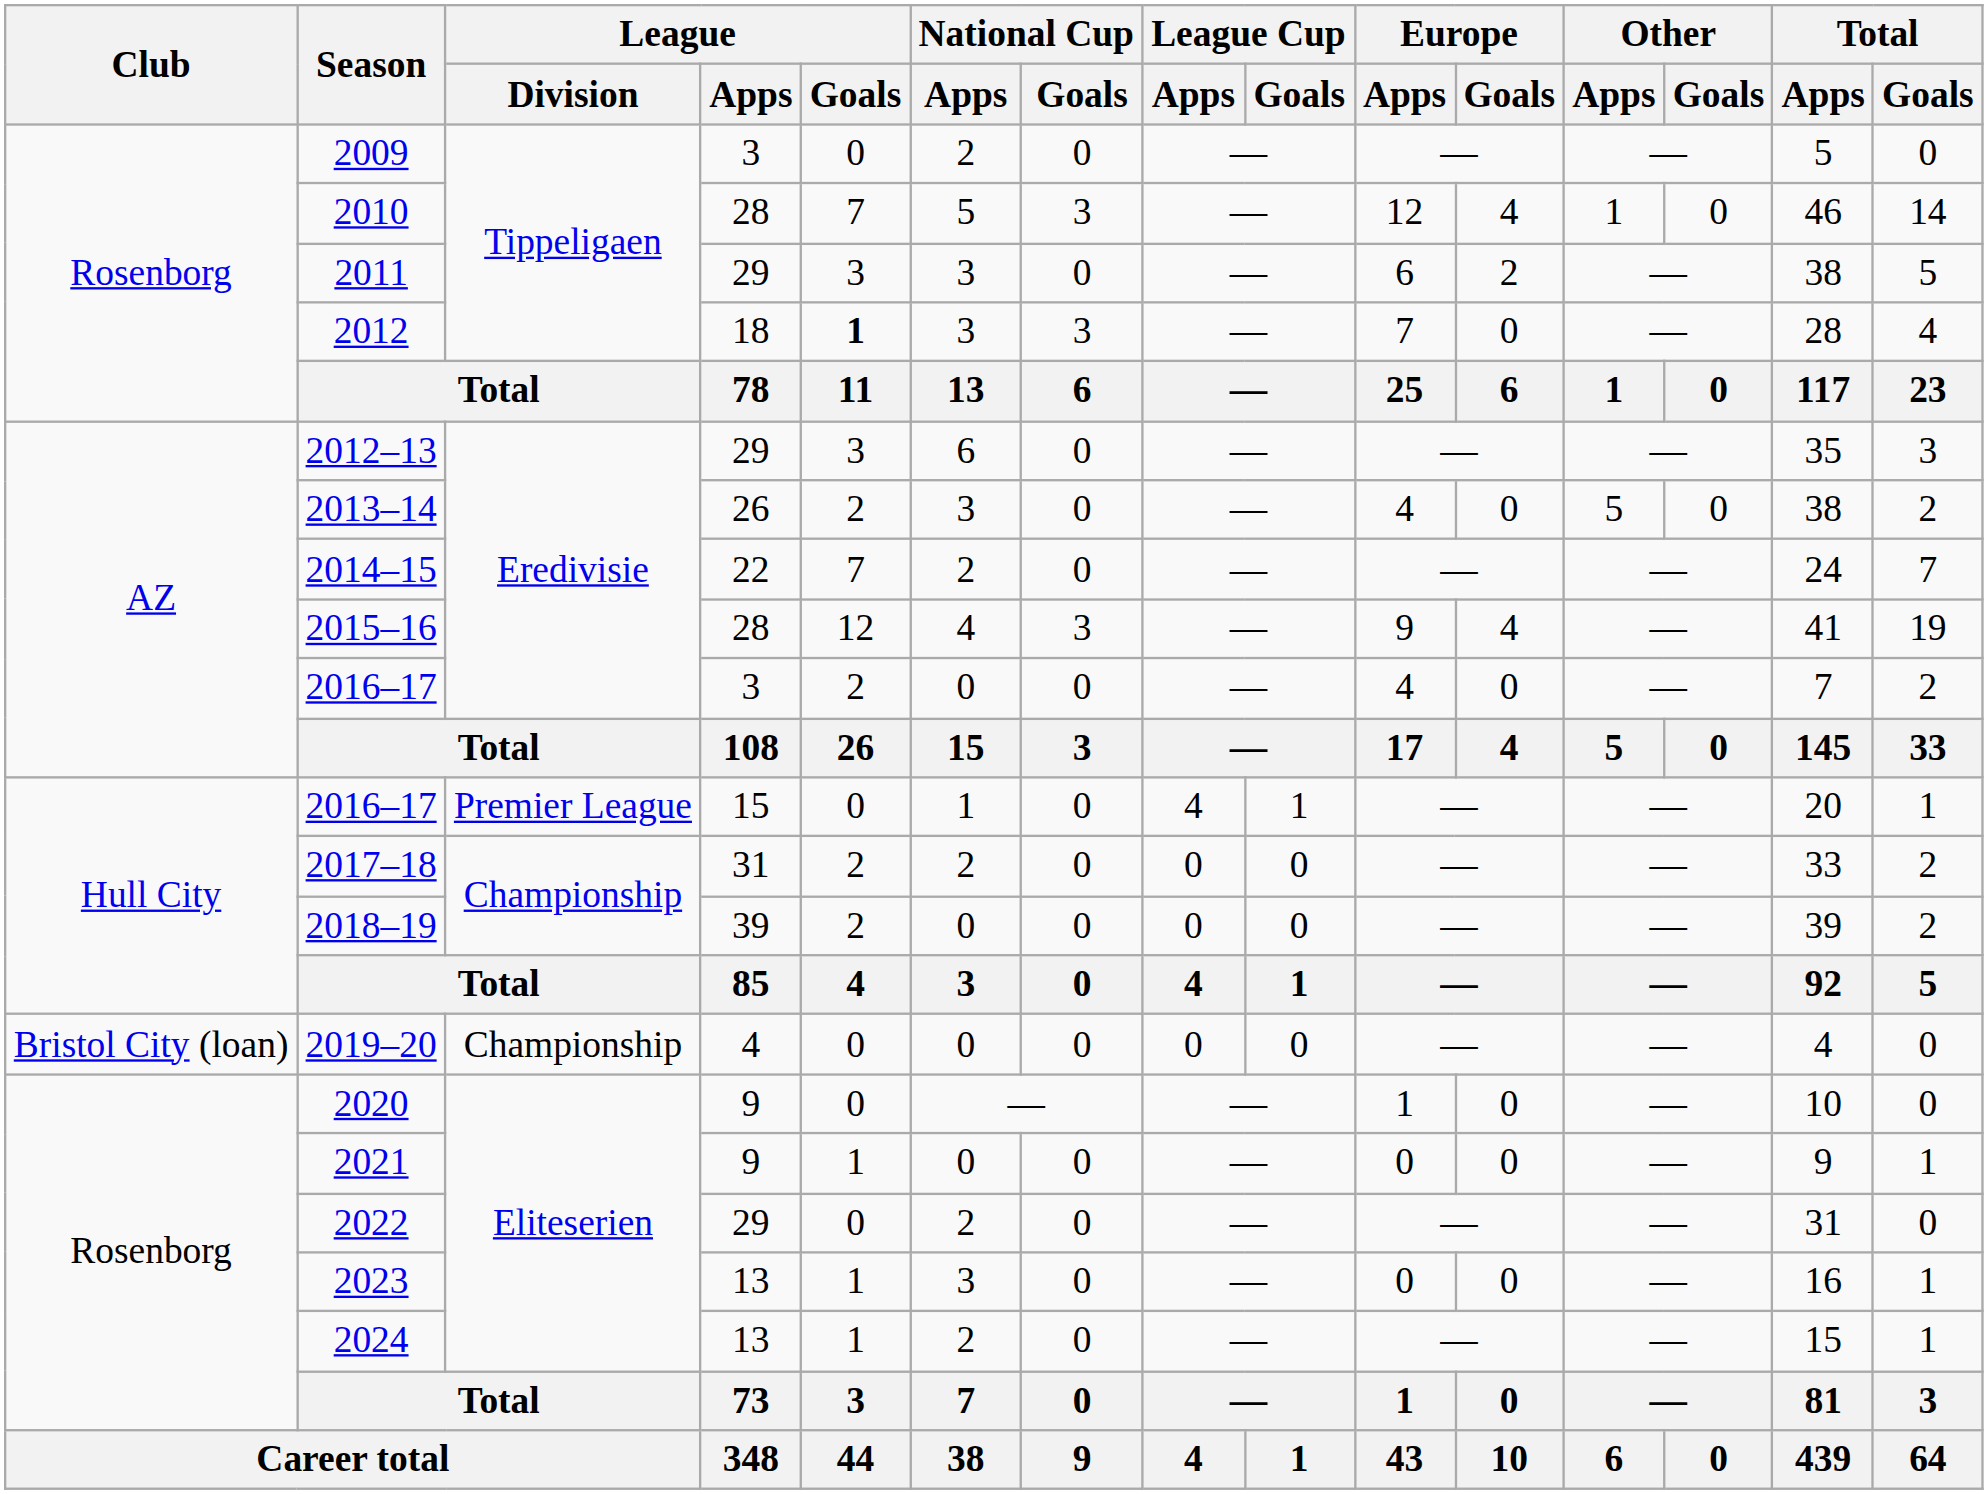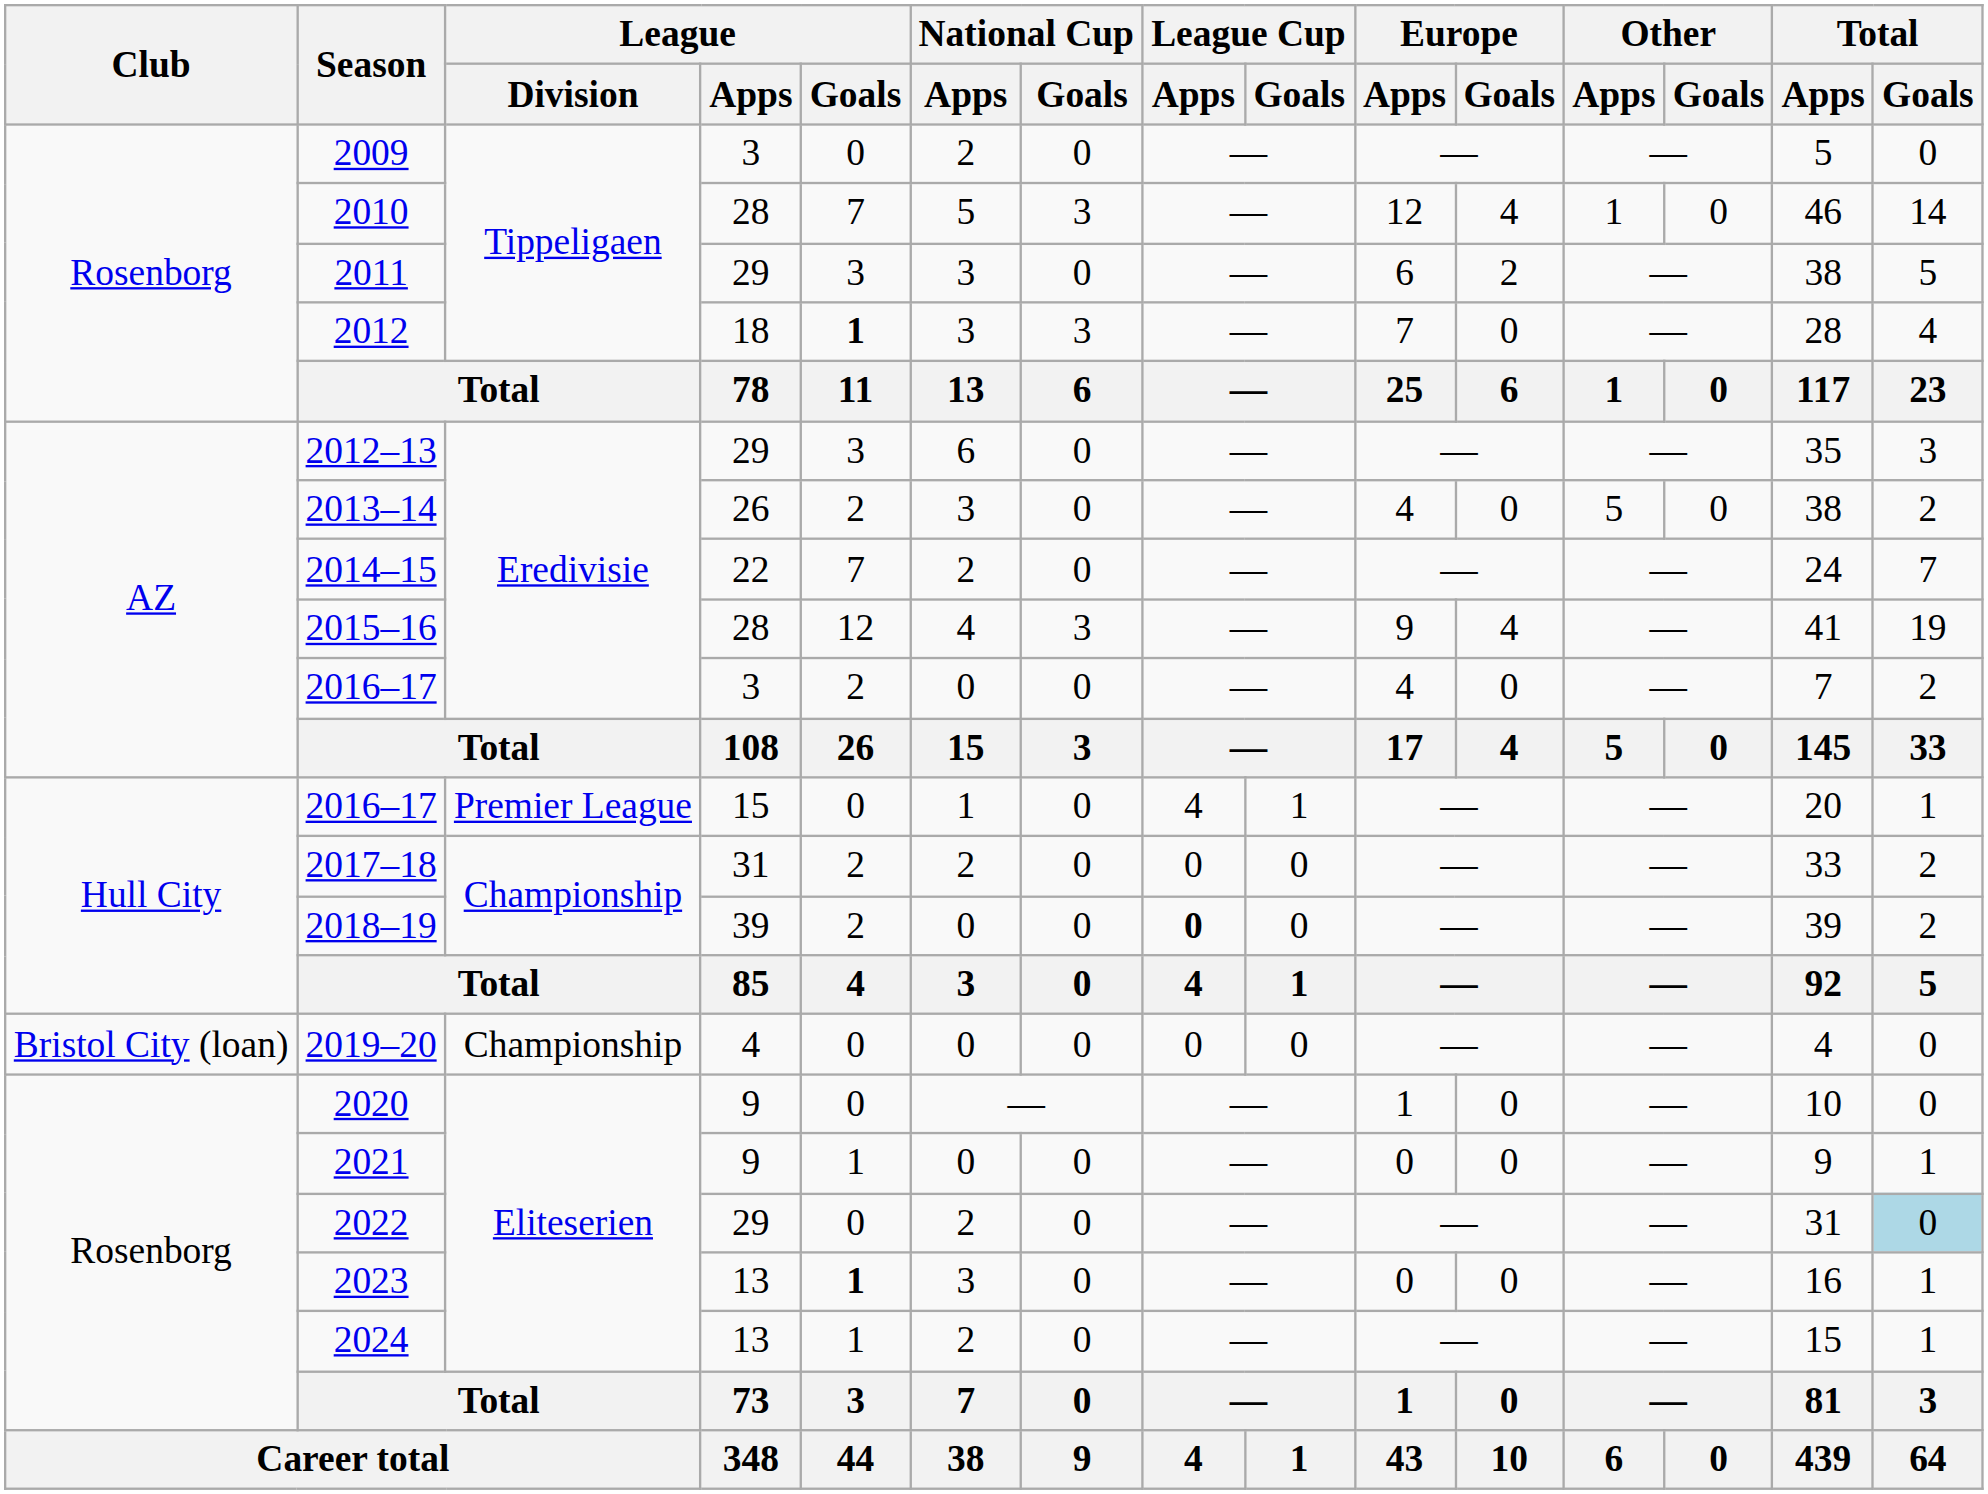(1193, 924) normal -> (1193, 924) bold
(1928, 1221) no background -> (1928, 1221) lightblue background
(856, 1281) normal -> (856, 1281) bold
